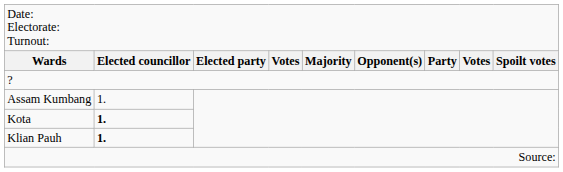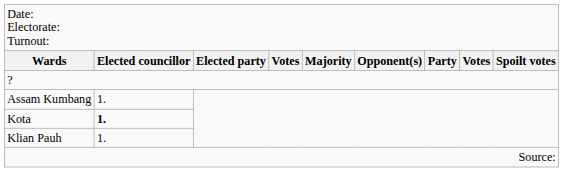(101, 137) bold -> (101, 137) normal
